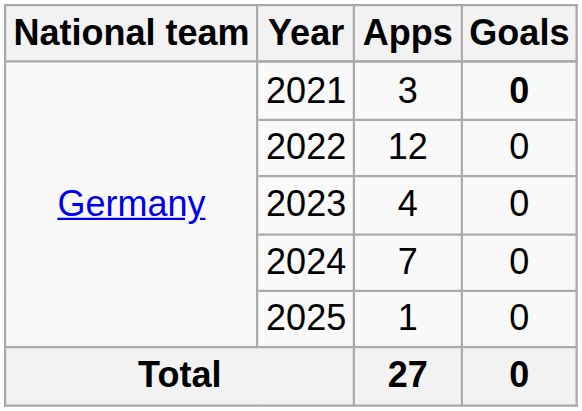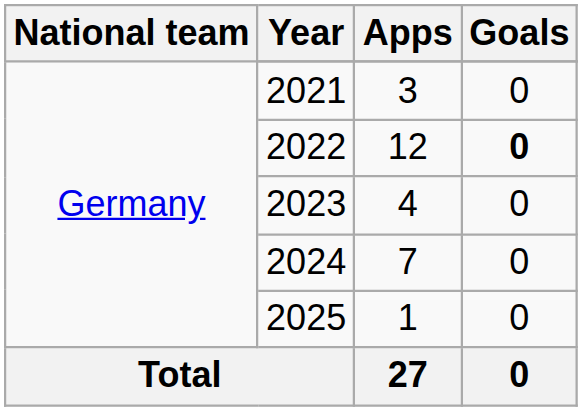(519, 90) bold -> (519, 90) normal
(519, 147) normal -> (519, 147) bold
